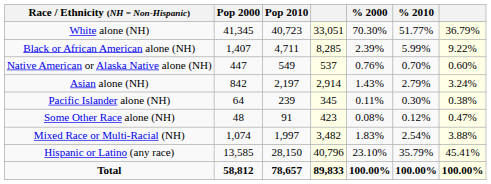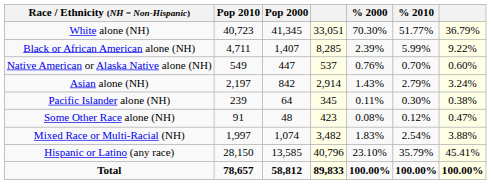columns swapped: (238, 13) <-> (287, 13)
